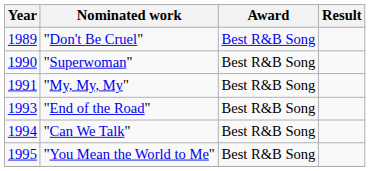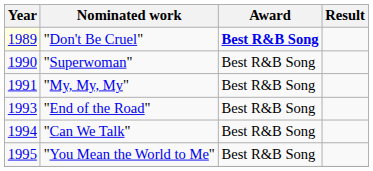(22, 39) no background -> (22, 39) lightyellow background
(268, 39) normal -> (270, 39) bold
